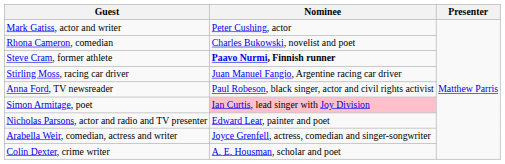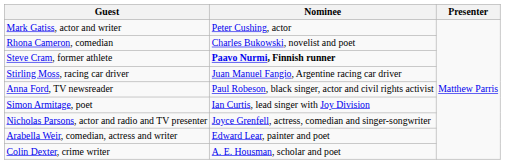(291, 105) pink background -> (291, 105) no background
(271, 120) Edward Lear, painter and poet -> (321, 120) Joyce Grenfell, actress, comedian and singer-songwriter
(321, 136) Joyce Grenfell, actress, comedian and singer-songwriter -> (271, 136) Edward Lear, painter and poet
